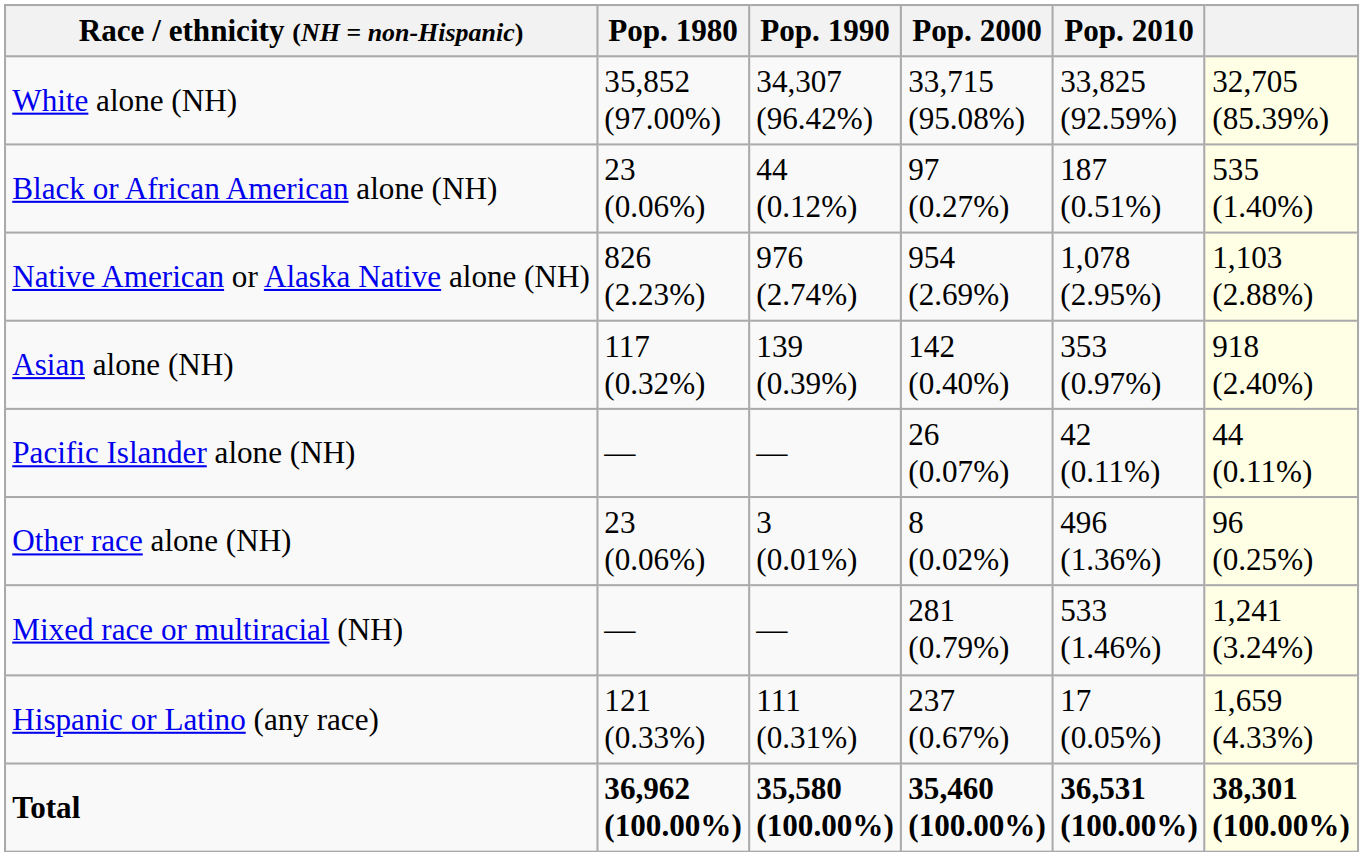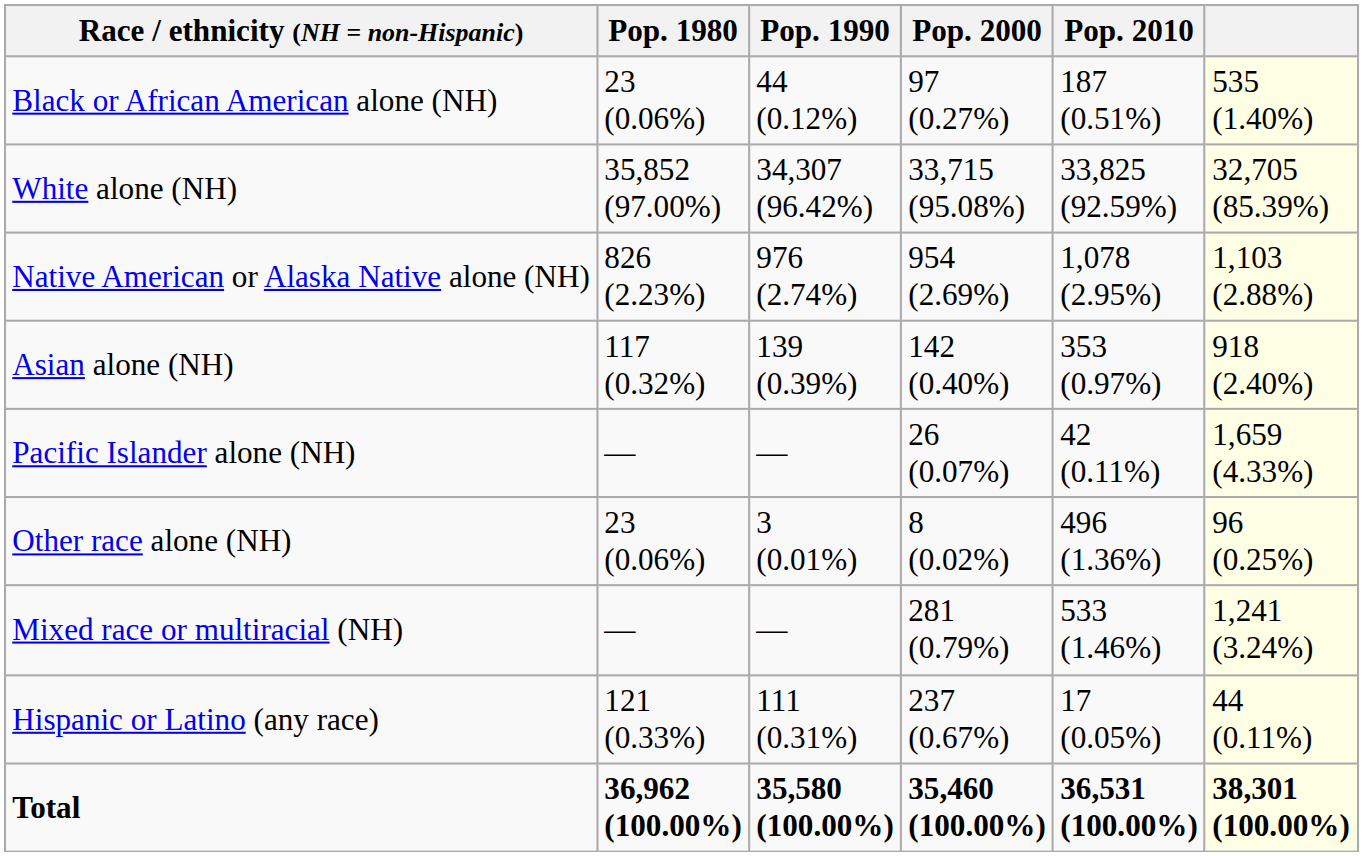rows swapped: (125, 100) <-> (255, 188)
(1262, 453) 44 (0.11%) -> (1263, 453) 1,659 (4.33%)
(1263, 718) 1,659 (4.33%) -> (1262, 718) 44 (0.11%)
